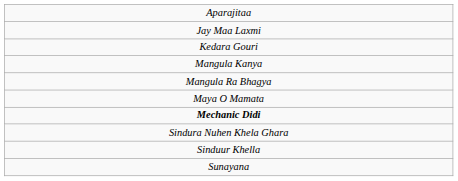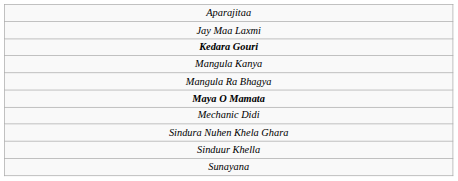(229, 47) normal -> (229, 47) bold
(229, 98) normal -> (229, 98) bold
(229, 116) bold -> (229, 116) normal
